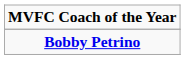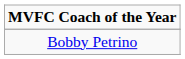(92, 41) bold -> (92, 41) normal
